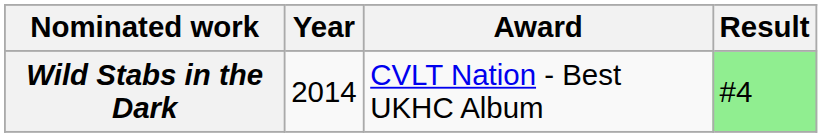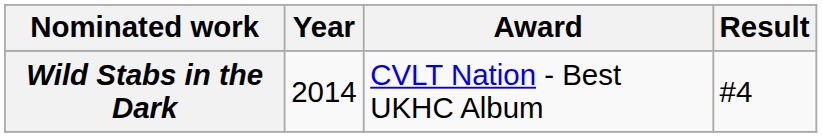(736, 91) lightgreen background -> (736, 91) no background
